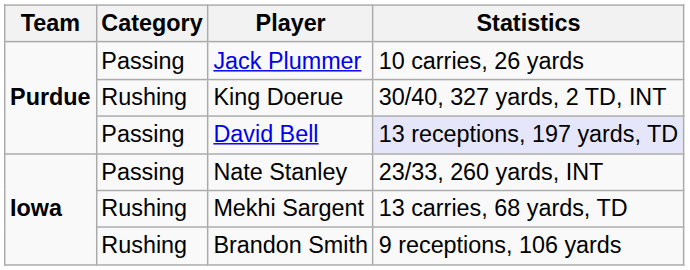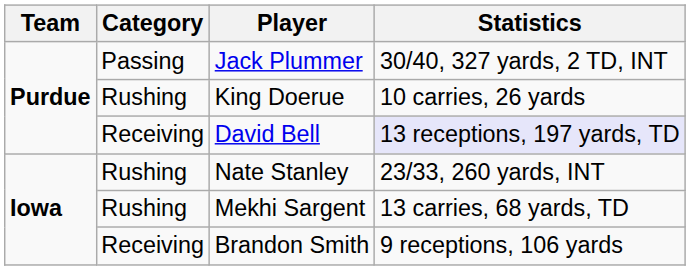(481, 60) 10 carries, 26 yards -> (524, 60) 30/40, 327 yards, 2 TD, INT
(523, 97) 30/40, 327 yards, 2 TD, INT -> (483, 97) 10 carries, 26 yards
(143, 134) Passing -> (153, 134) Receiving
(143, 171) Passing -> (144, 171) Rushing
(144, 245) Rushing -> (153, 245) Receiving
